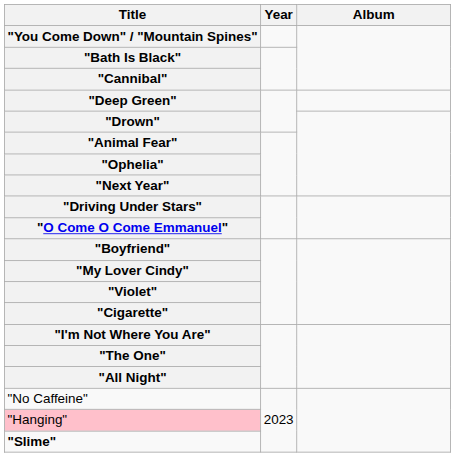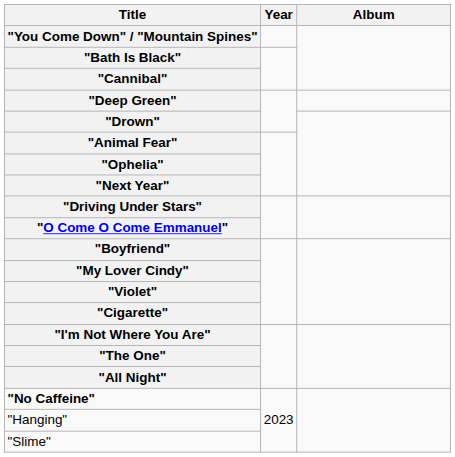(48, 398) normal -> (51, 398) bold
(37, 420) pink background -> (37, 420) no background
(32, 441) bold -> (29, 441) normal
